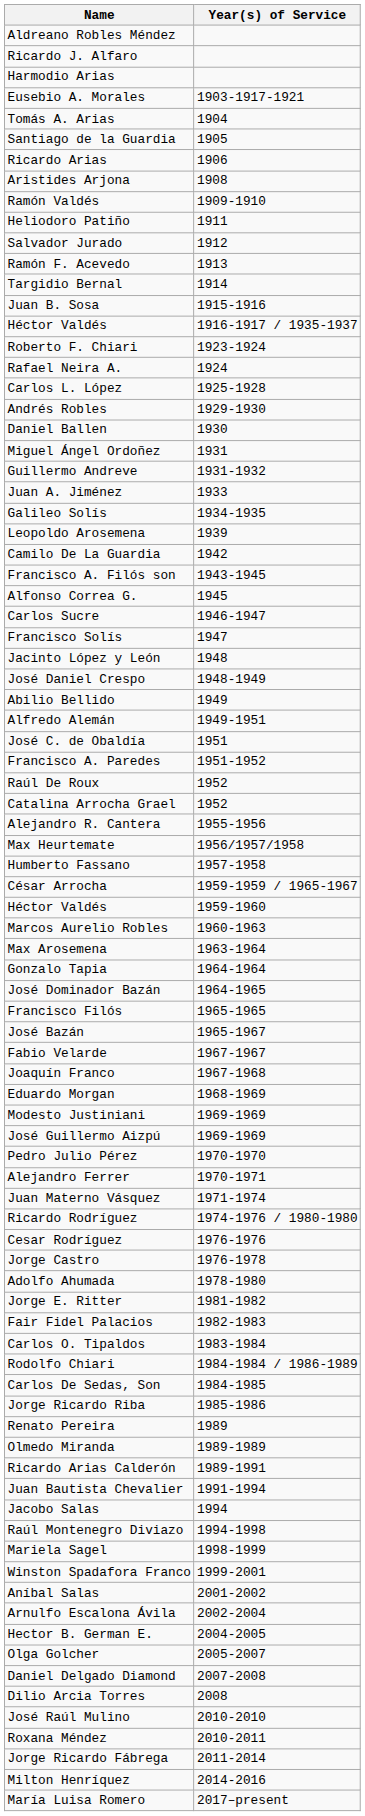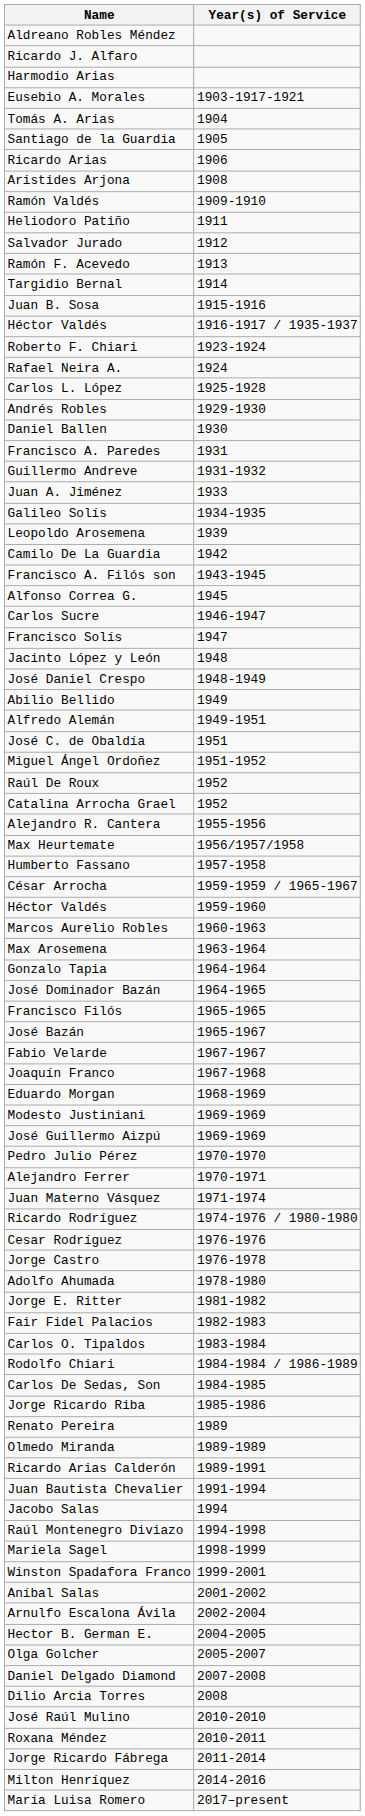(84, 451) Miguel Ángel Ordoñez -> (84, 451) Francisco A. Paredes
(84, 762) Francisco A. Paredes -> (84, 762) Miguel Ángel Ordoñez
